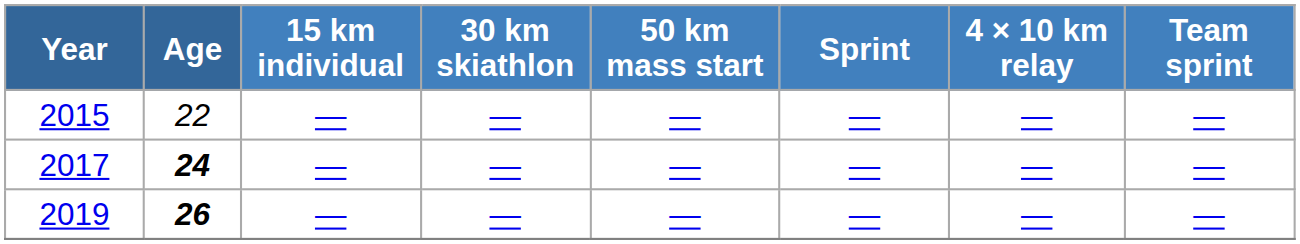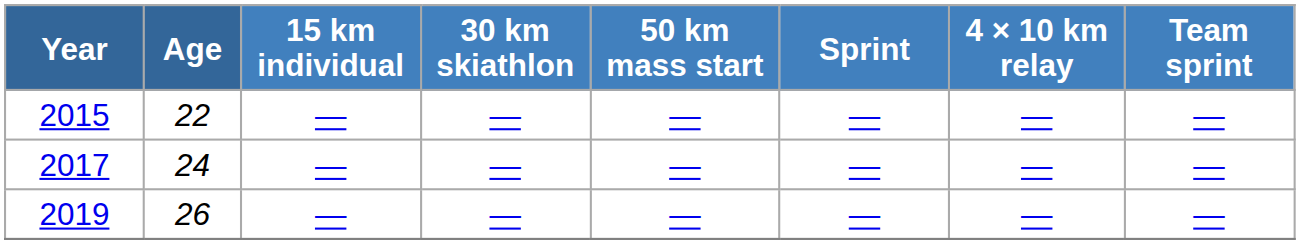(193, 165) bold -> (193, 165) normal
(193, 215) bold -> (193, 215) normal
